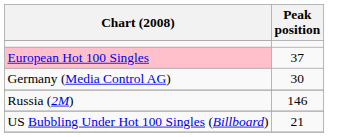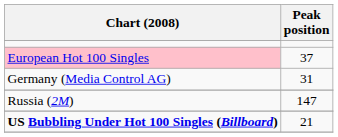(297, 79) 30 -> (307, 79) 31
(297, 100) 146 -> (307, 100) 147
(138, 121) normal -> (143, 121) bold
